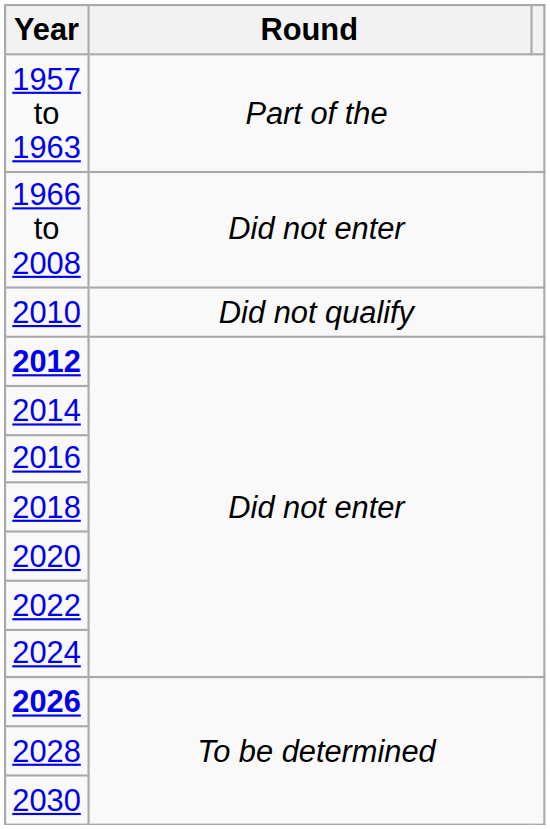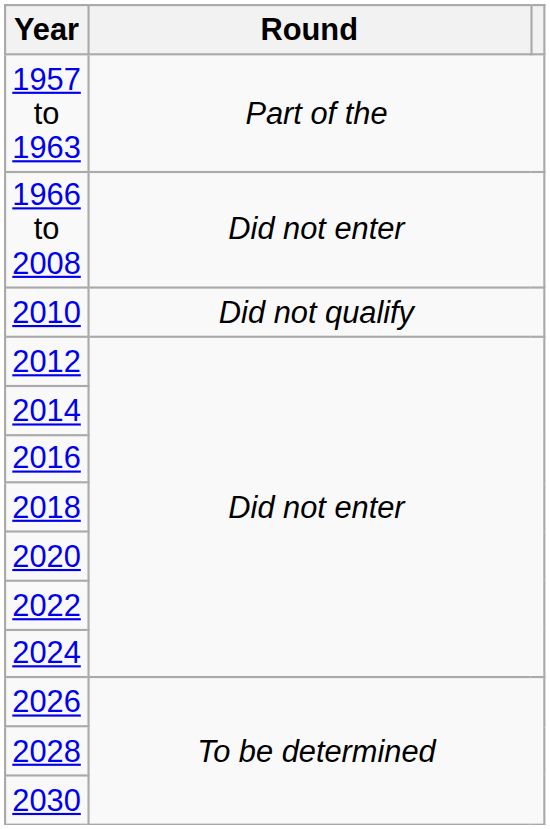(47, 362) bold -> (47, 362) normal
(47, 702) bold -> (47, 702) normal
